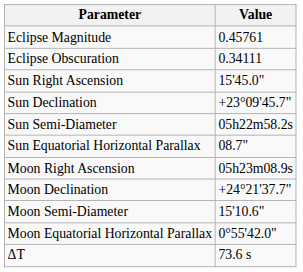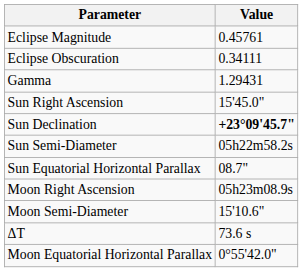+ row: (29, 80)
(255, 102) normal -> (257, 124) bold
- row: (58, 189)
rows swapped: (110, 233) <-> (16, 255)
